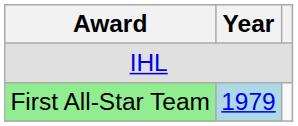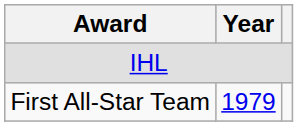(110, 101) lightgreen background -> (110, 101) no background
(248, 101) lightblue background -> (248, 101) no background
